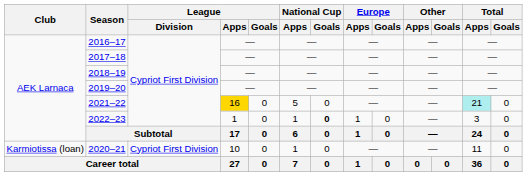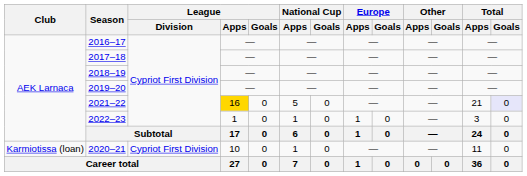(477, 103) paleturquoise background -> (477, 103) no background
(507, 103) no background -> (507, 103) lavender background
(327, 118) bold -> (327, 118) normal
